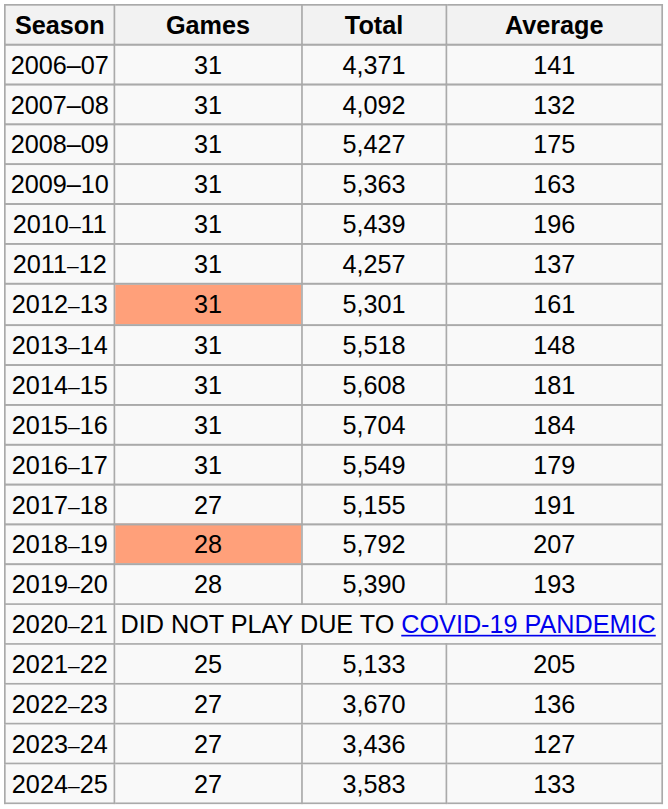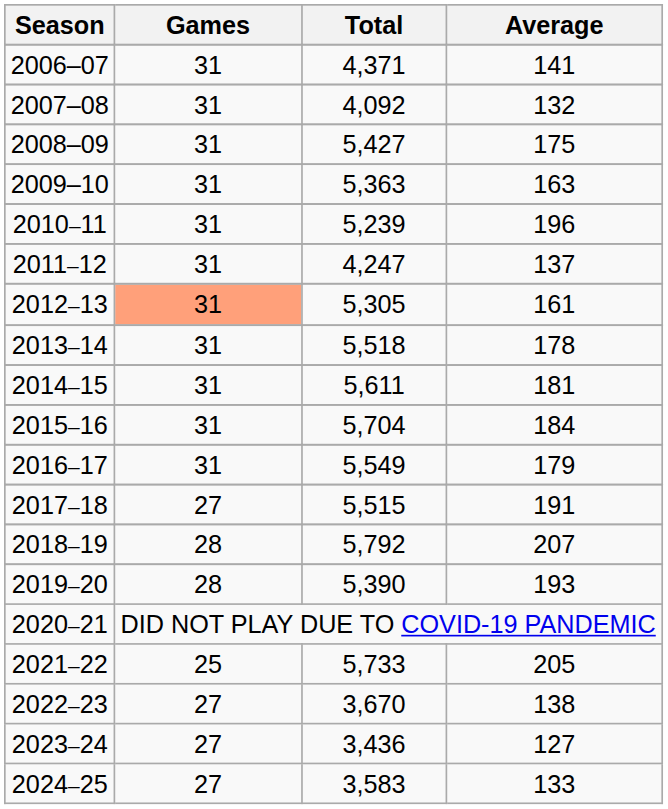(374, 225) 5,439 -> (374, 225) 5,239
(374, 265) 4,257 -> (374, 265) 4,247
(374, 305) 5,301 -> (374, 305) 5,305
(554, 345) 148 -> (554, 345) 178
(374, 384) 5,608 -> (374, 384) 5,611
(374, 504) 5,155 -> (374, 504) 5,515
(208, 544) lightsalmon background -> (208, 544) no background
(374, 664) 5,133 -> (374, 664) 5,733
(554, 704) 136 -> (554, 704) 138
